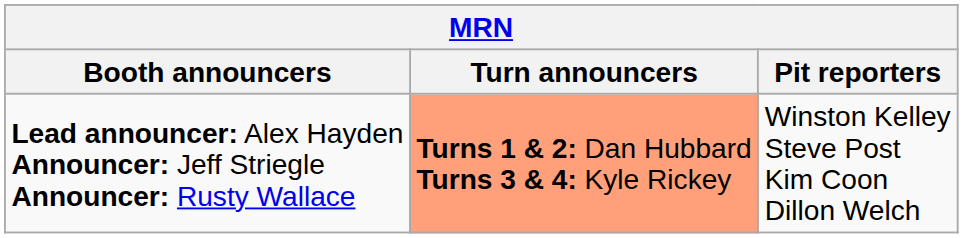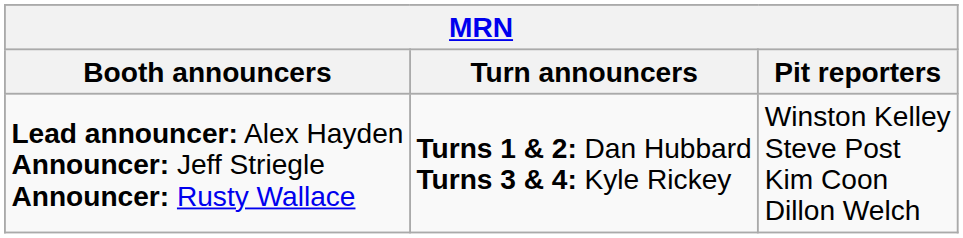(584, 164) lightsalmon background -> (584, 164) no background
